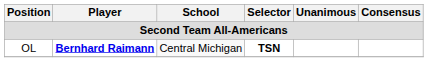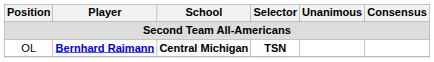(201, 48) normal -> (204, 48) bold
